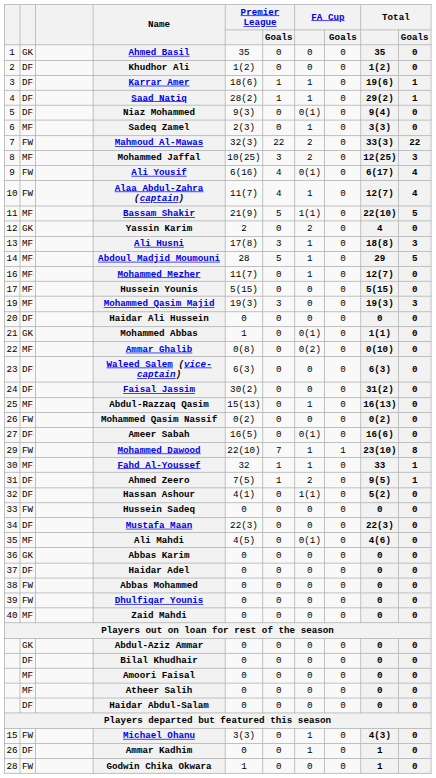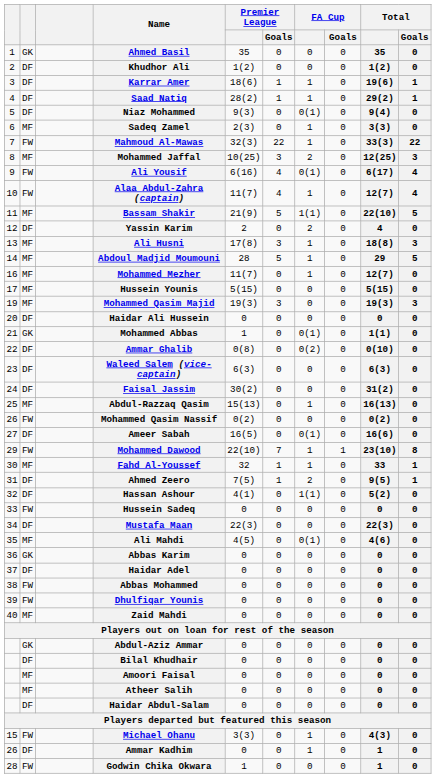(310, 143) 2 -> (310, 143) 1
(28, 229) GK -> (28, 229) DF
(28, 349) MF -> (28, 349) DF
